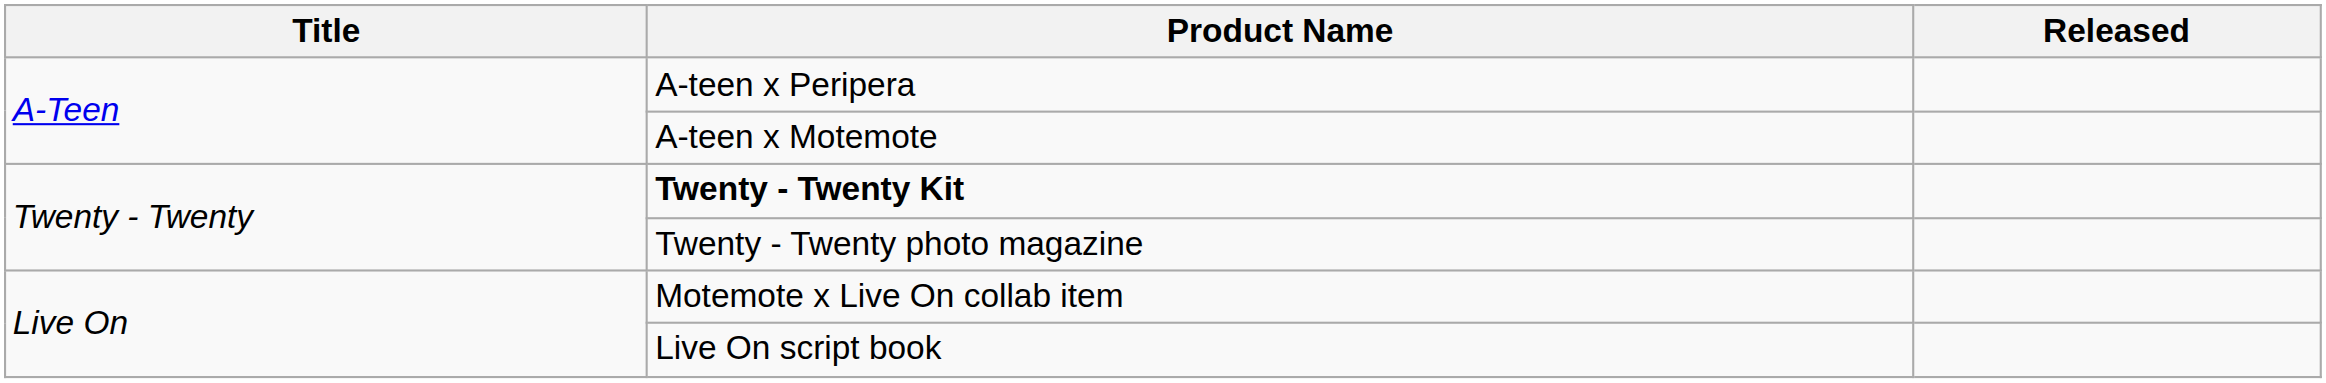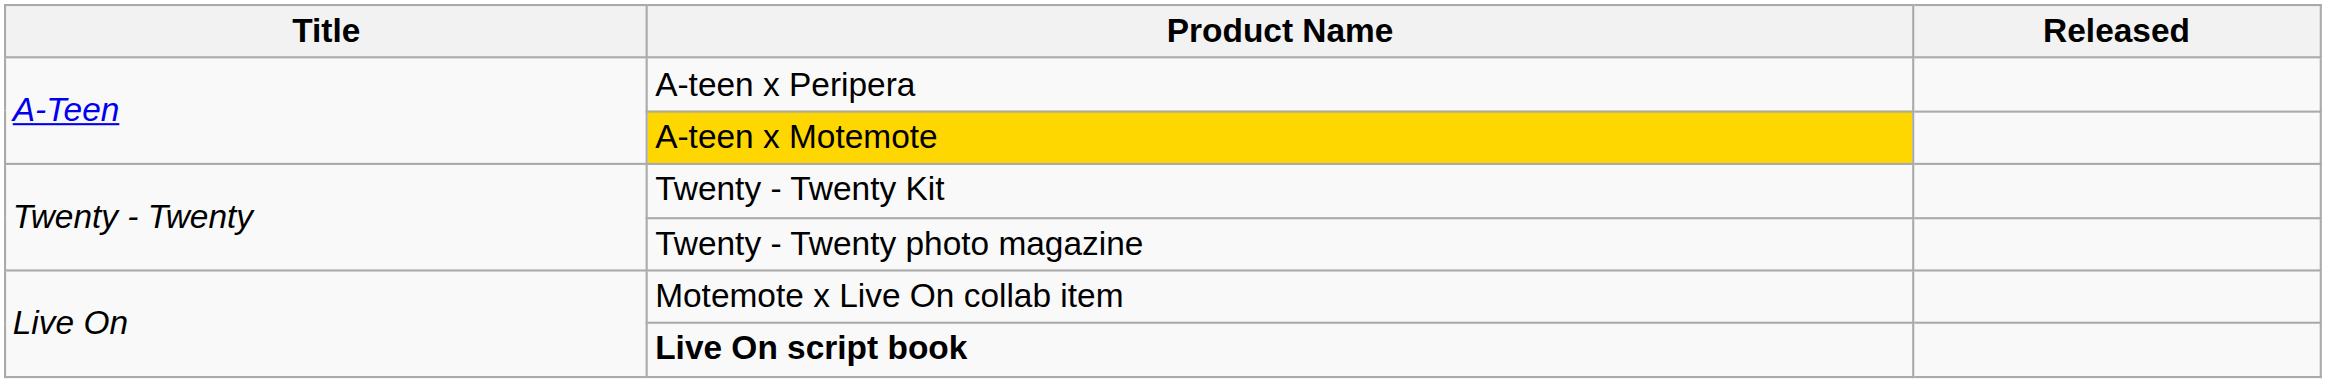(796, 137) no background -> (796, 137) gold background
(810, 190) bold -> (800, 190) normal
(798, 349) normal -> (811, 349) bold
